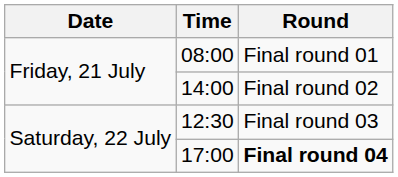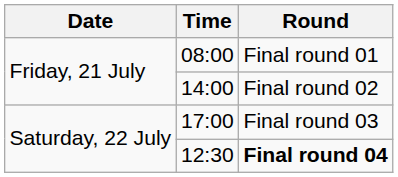(207, 121) 12:30 -> (207, 121) 17:00
(207, 155) 17:00 -> (207, 155) 12:30
